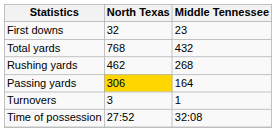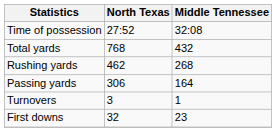rows swapped: (35, 30) <-> (54, 118)
(116, 83) gold background -> (116, 83) no background
